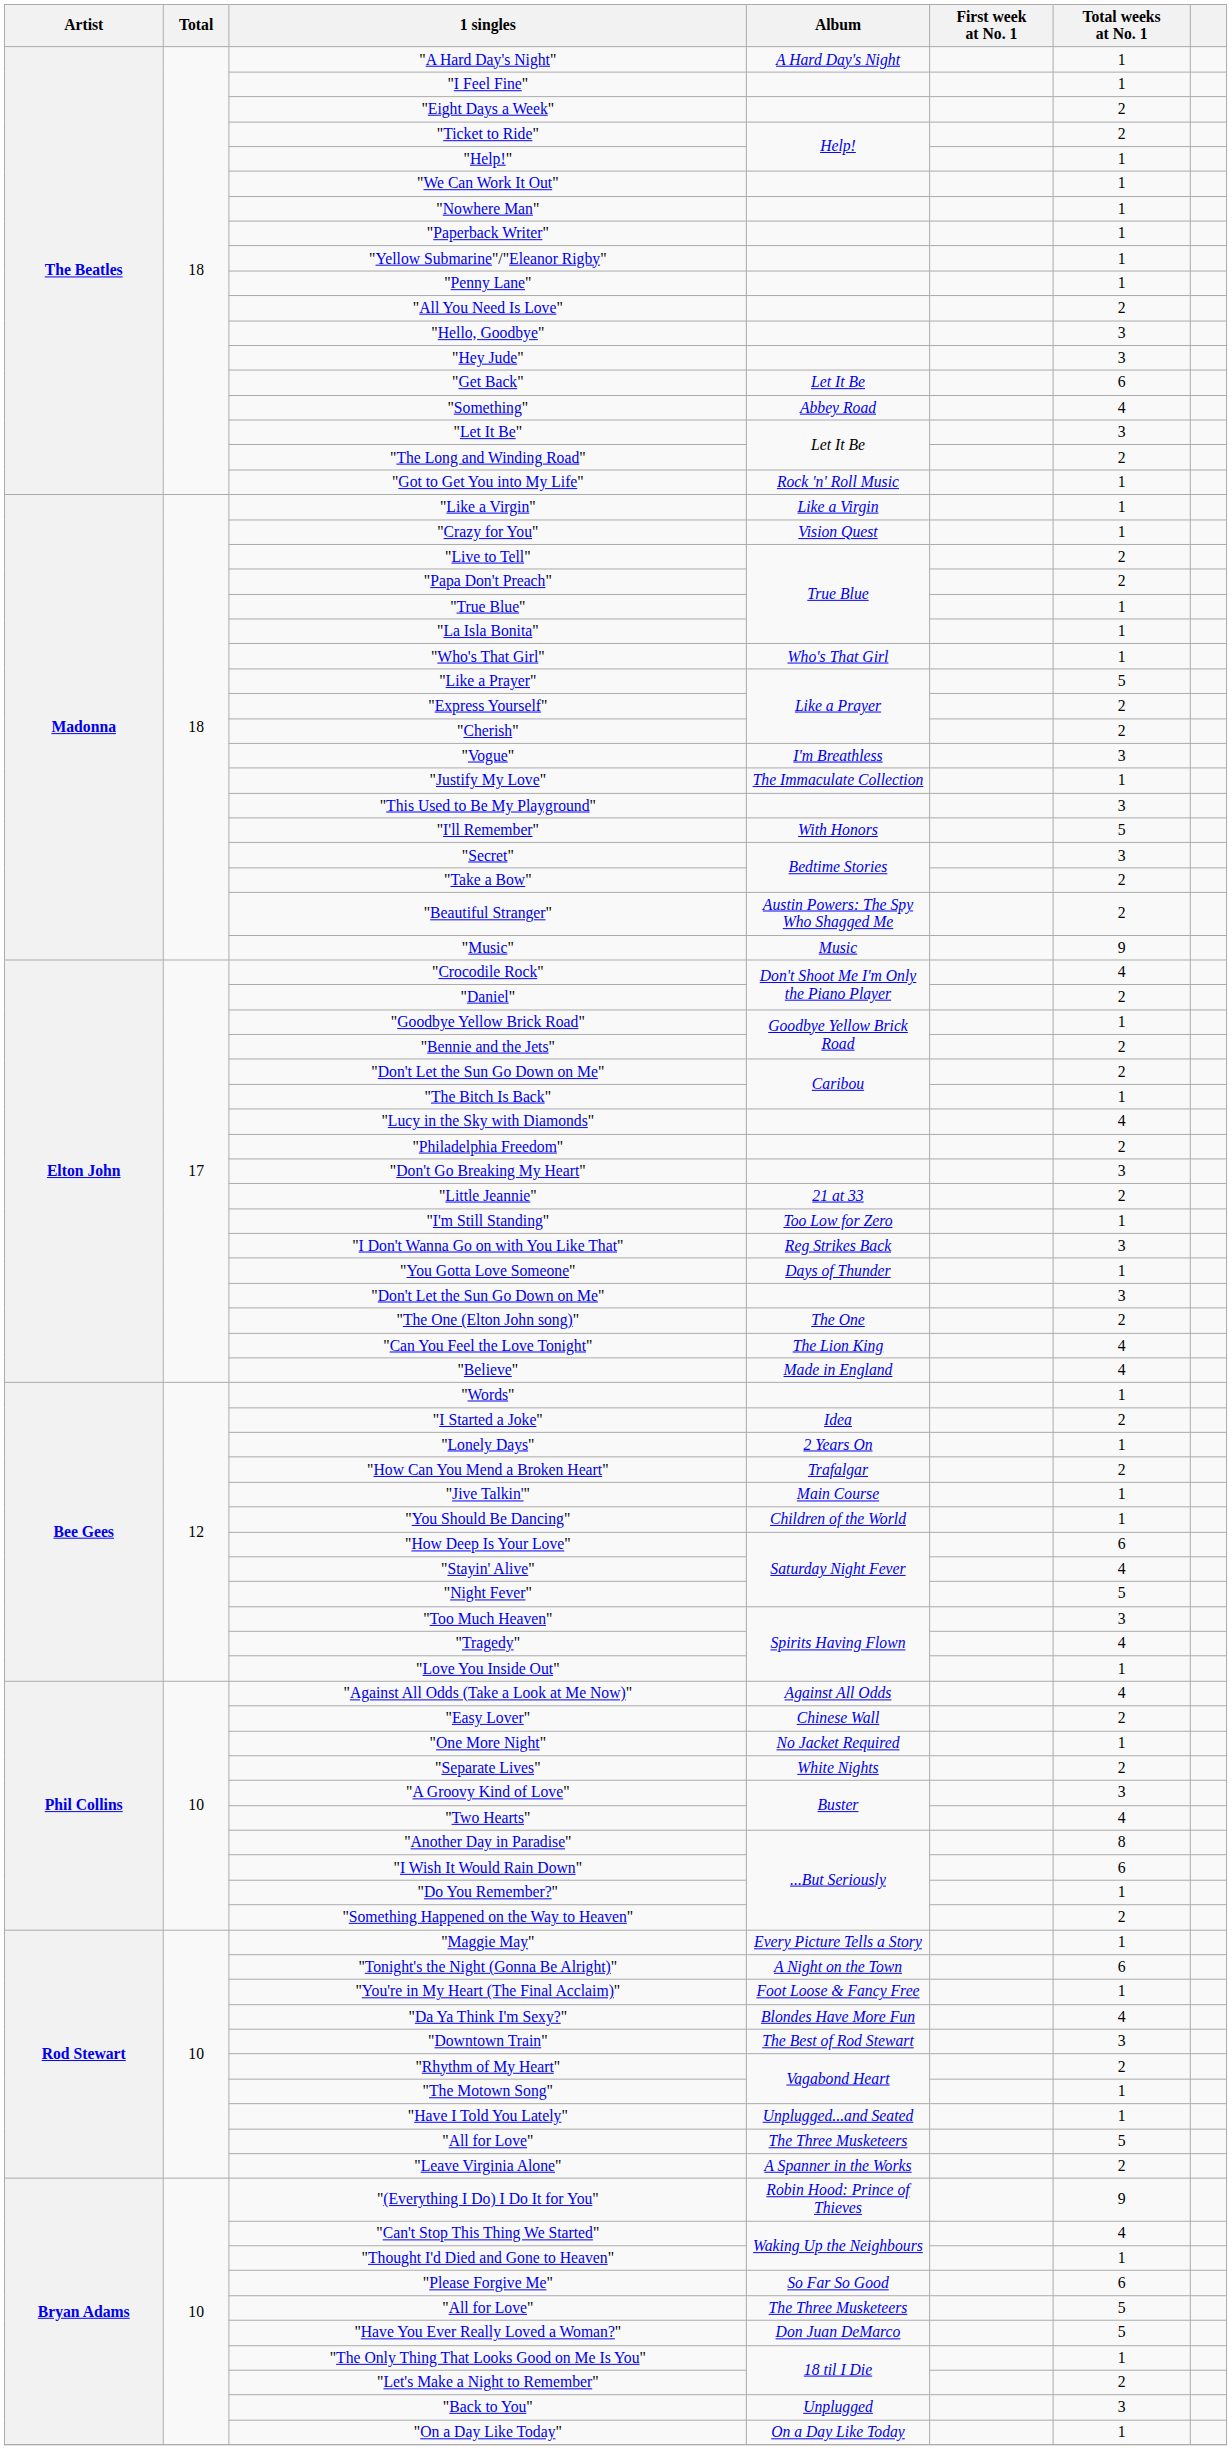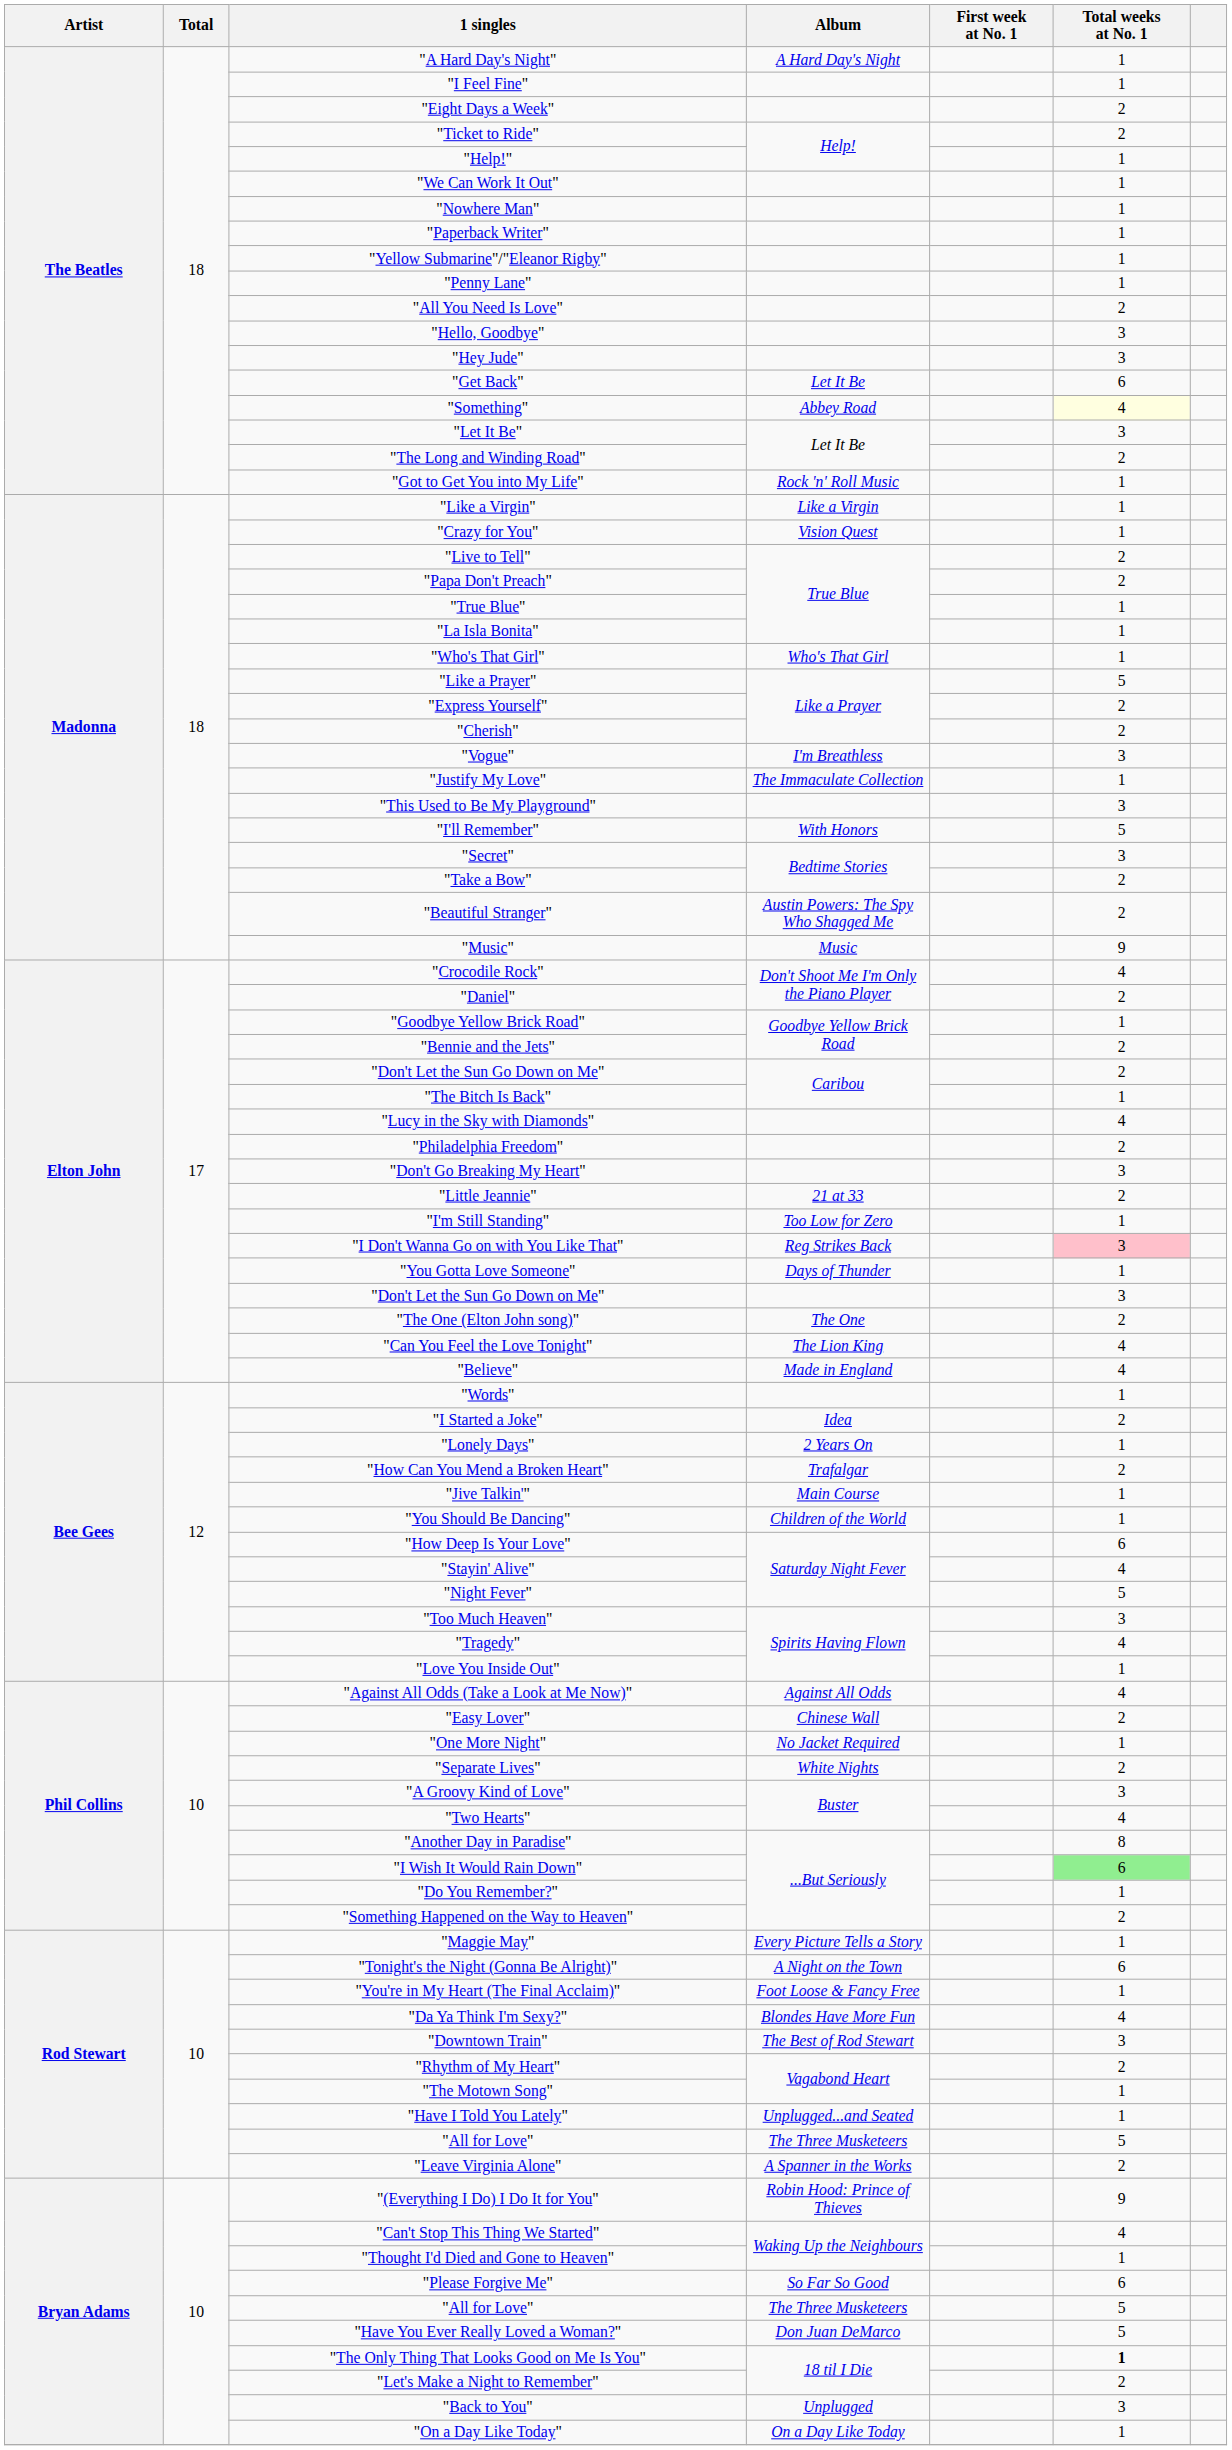(1122, 407) no background -> (1122, 407) lightyellow background
(1122, 1245) no background -> (1122, 1245) pink background
(1122, 1867) no background -> (1122, 1867) lightgreen background
(1122, 2357) normal -> (1122, 2357) bold
